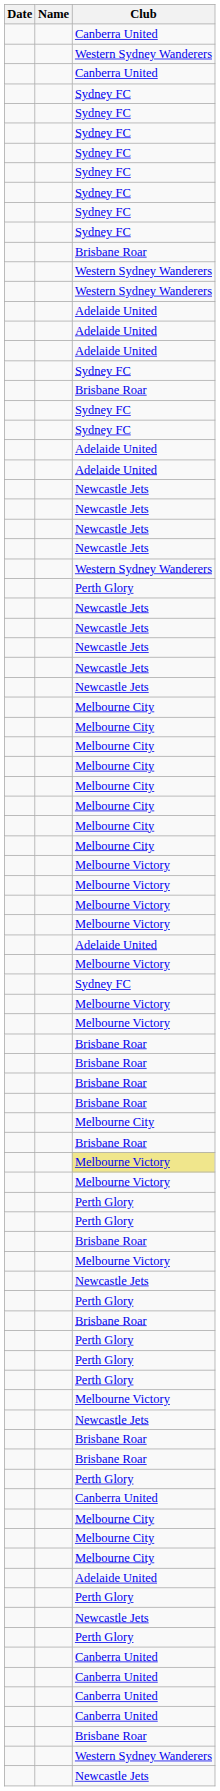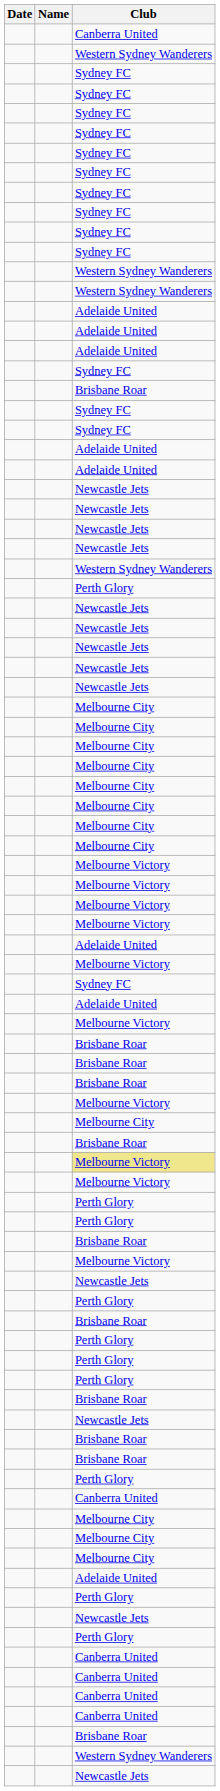(116, 73) Canberra United -> (103, 73) Sydney FC
(111, 251) Brisbane Roar -> (103, 251) Sydney FC
(122, 1004) Melbourne Victory -> (116, 1004) Adelaide United
(111, 1102) Brisbane Roar -> (122, 1102) Melbourne Victory
(122, 1399) Melbourne Victory -> (111, 1399) Brisbane Roar
